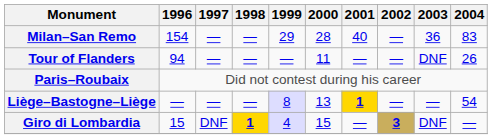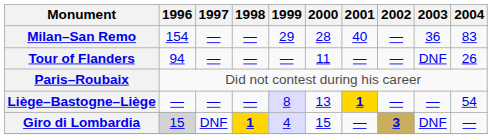(177, 123) no background -> (177, 123) lightgrey background
